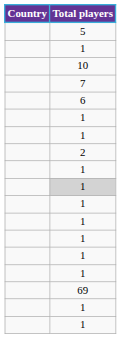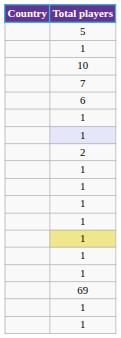(83, 135) no background -> (83, 135) lavender background
(83, 187) lightgrey background -> (83, 187) no background
(83, 238) no background -> (83, 238) khaki background
